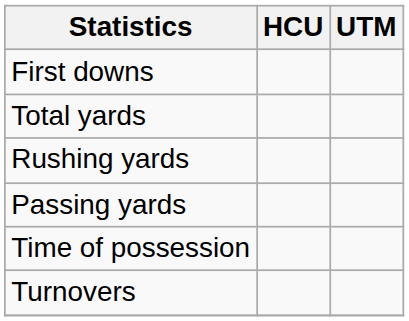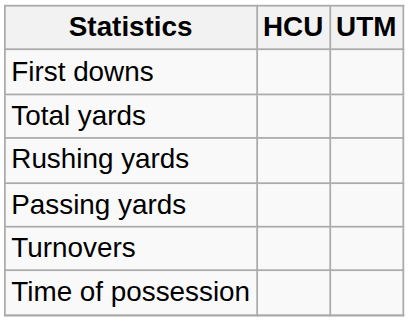rows swapped: (73, 292) <-> (131, 248)
